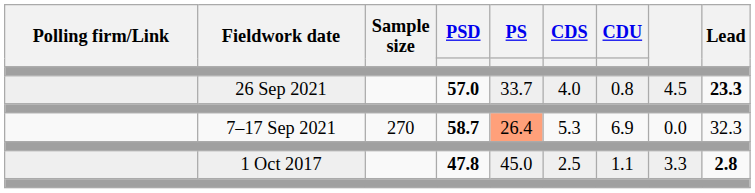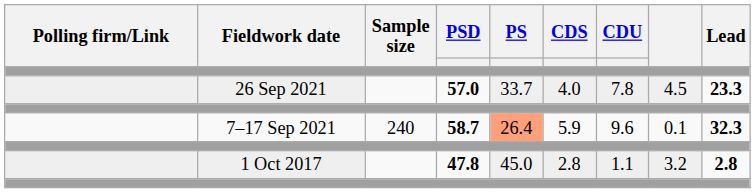(622, 90) 0.8 -> (622, 90) 7.8
(401, 127) 270 -> (401, 127) 240
(569, 127) 5.3 -> (569, 127) 5.9
(622, 127) 6.9 -> (622, 127) 9.6
(675, 127) 0.0 -> (675, 127) 0.1
(726, 127) normal -> (726, 127) bold
(569, 165) 2.5 -> (569, 165) 2.8
(675, 165) 3.3 -> (675, 165) 3.2
